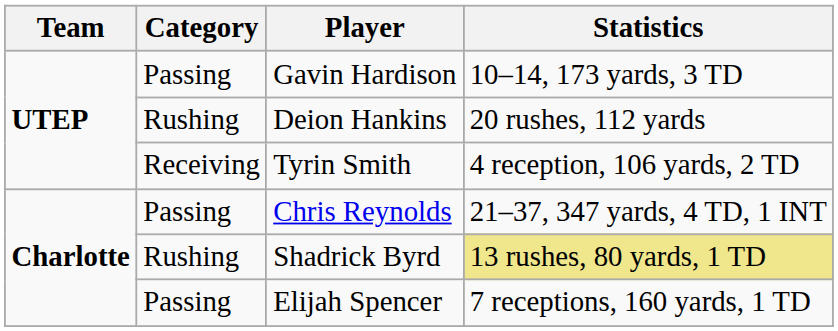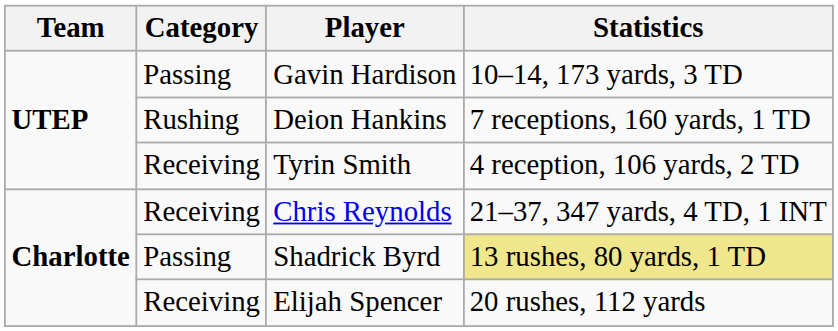(588, 119) 20 rushes, 112 yards -> (640, 119) 7 receptions, 160 yards, 1 TD
(187, 210) Passing -> (202, 210) Receiving
(191, 256) Rushing -> (187, 256) Passing
(187, 302) Passing -> (202, 302) Receiving
(640, 302) 7 receptions, 160 yards, 1 TD -> (588, 302) 20 rushes, 112 yards
